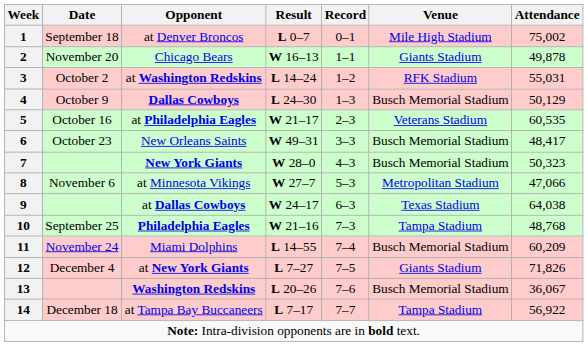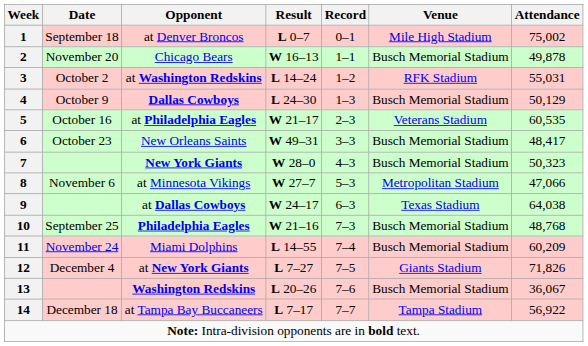(440, 57) Giants Stadium -> (440, 57) Busch Memorial Stadium
(440, 225) Tampa Stadium -> (440, 225) Busch Memorial Stadium
